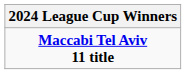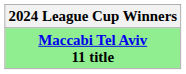(93, 48) no background -> (93, 48) lightgreen background
